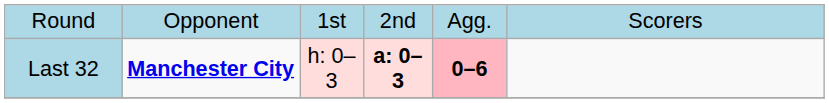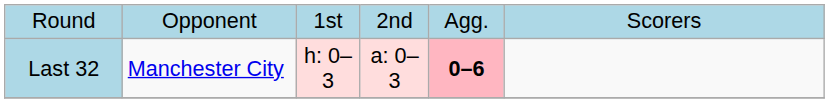(211, 68) bold -> (206, 68) normal
(398, 68) bold -> (395, 68) normal
